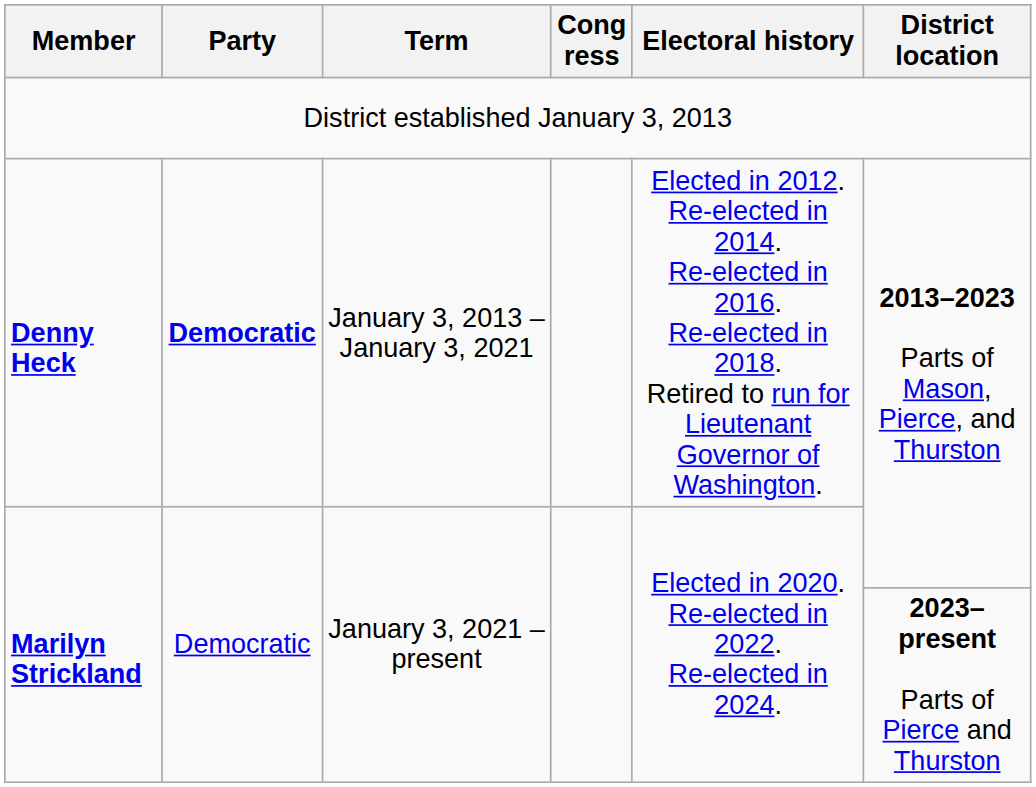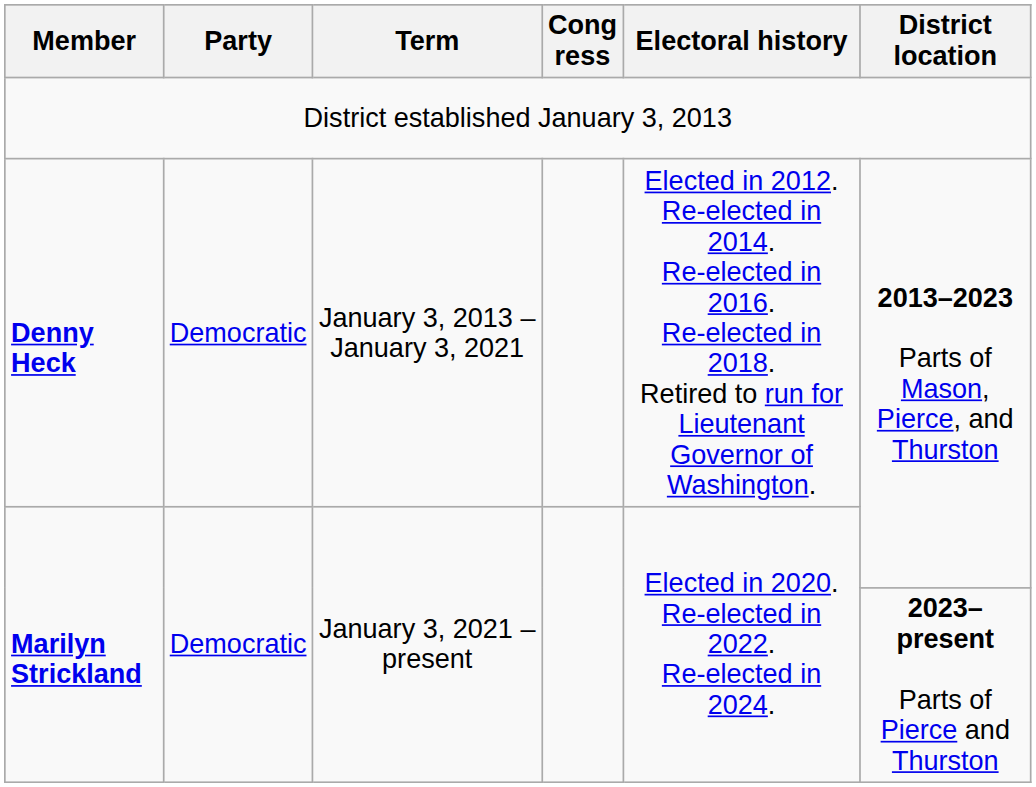(242, 332) bold -> (238, 332) normal
